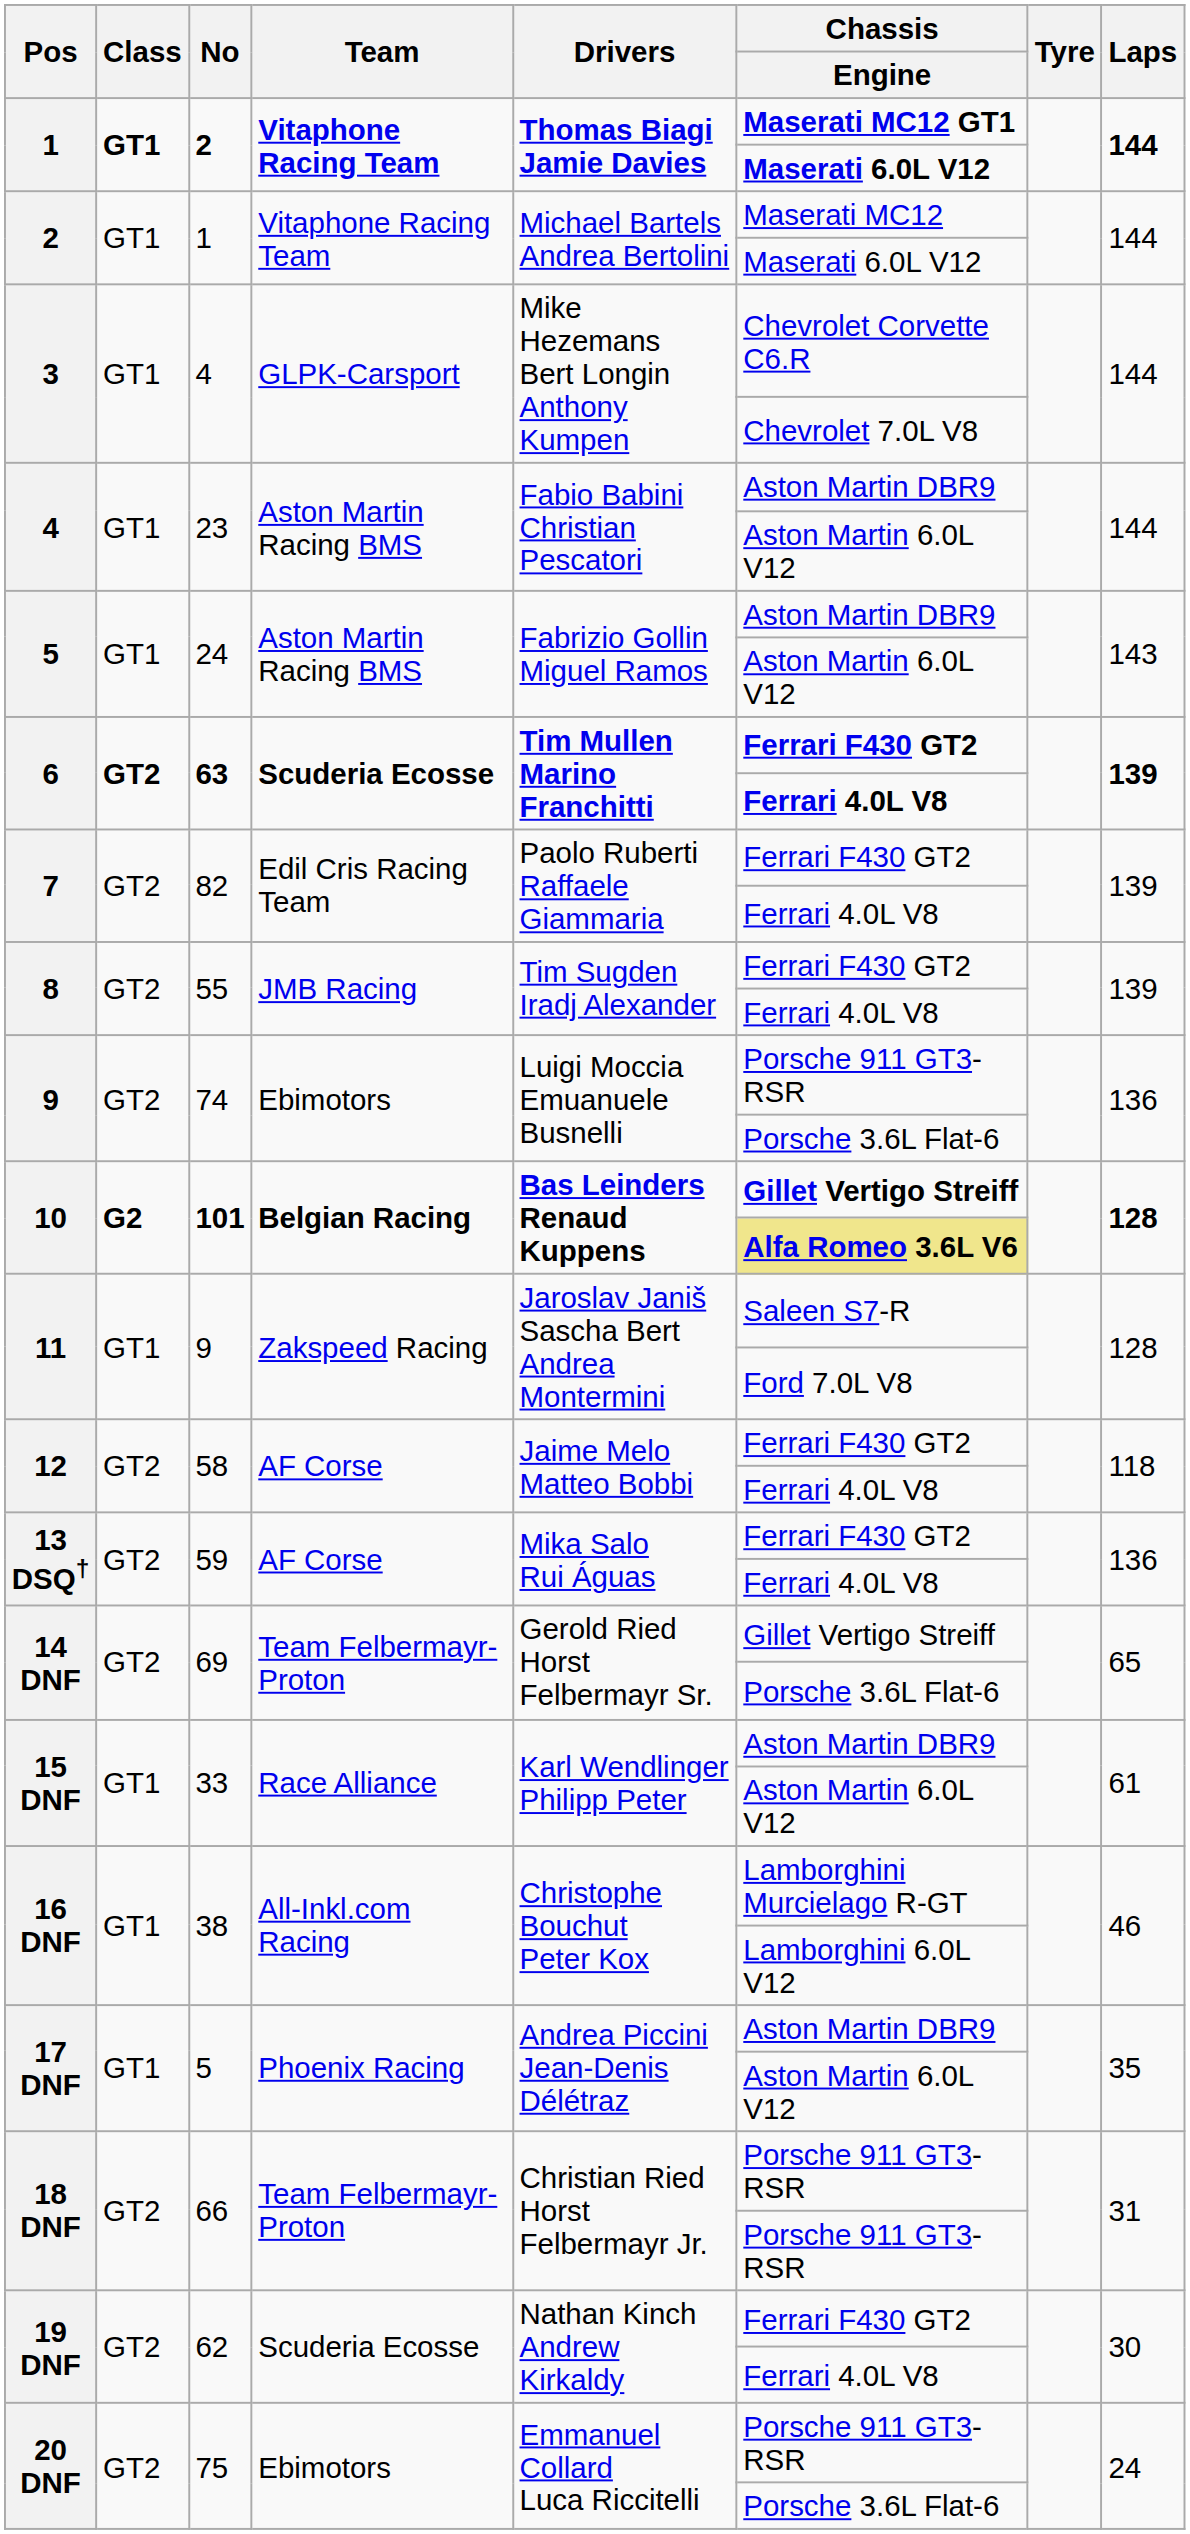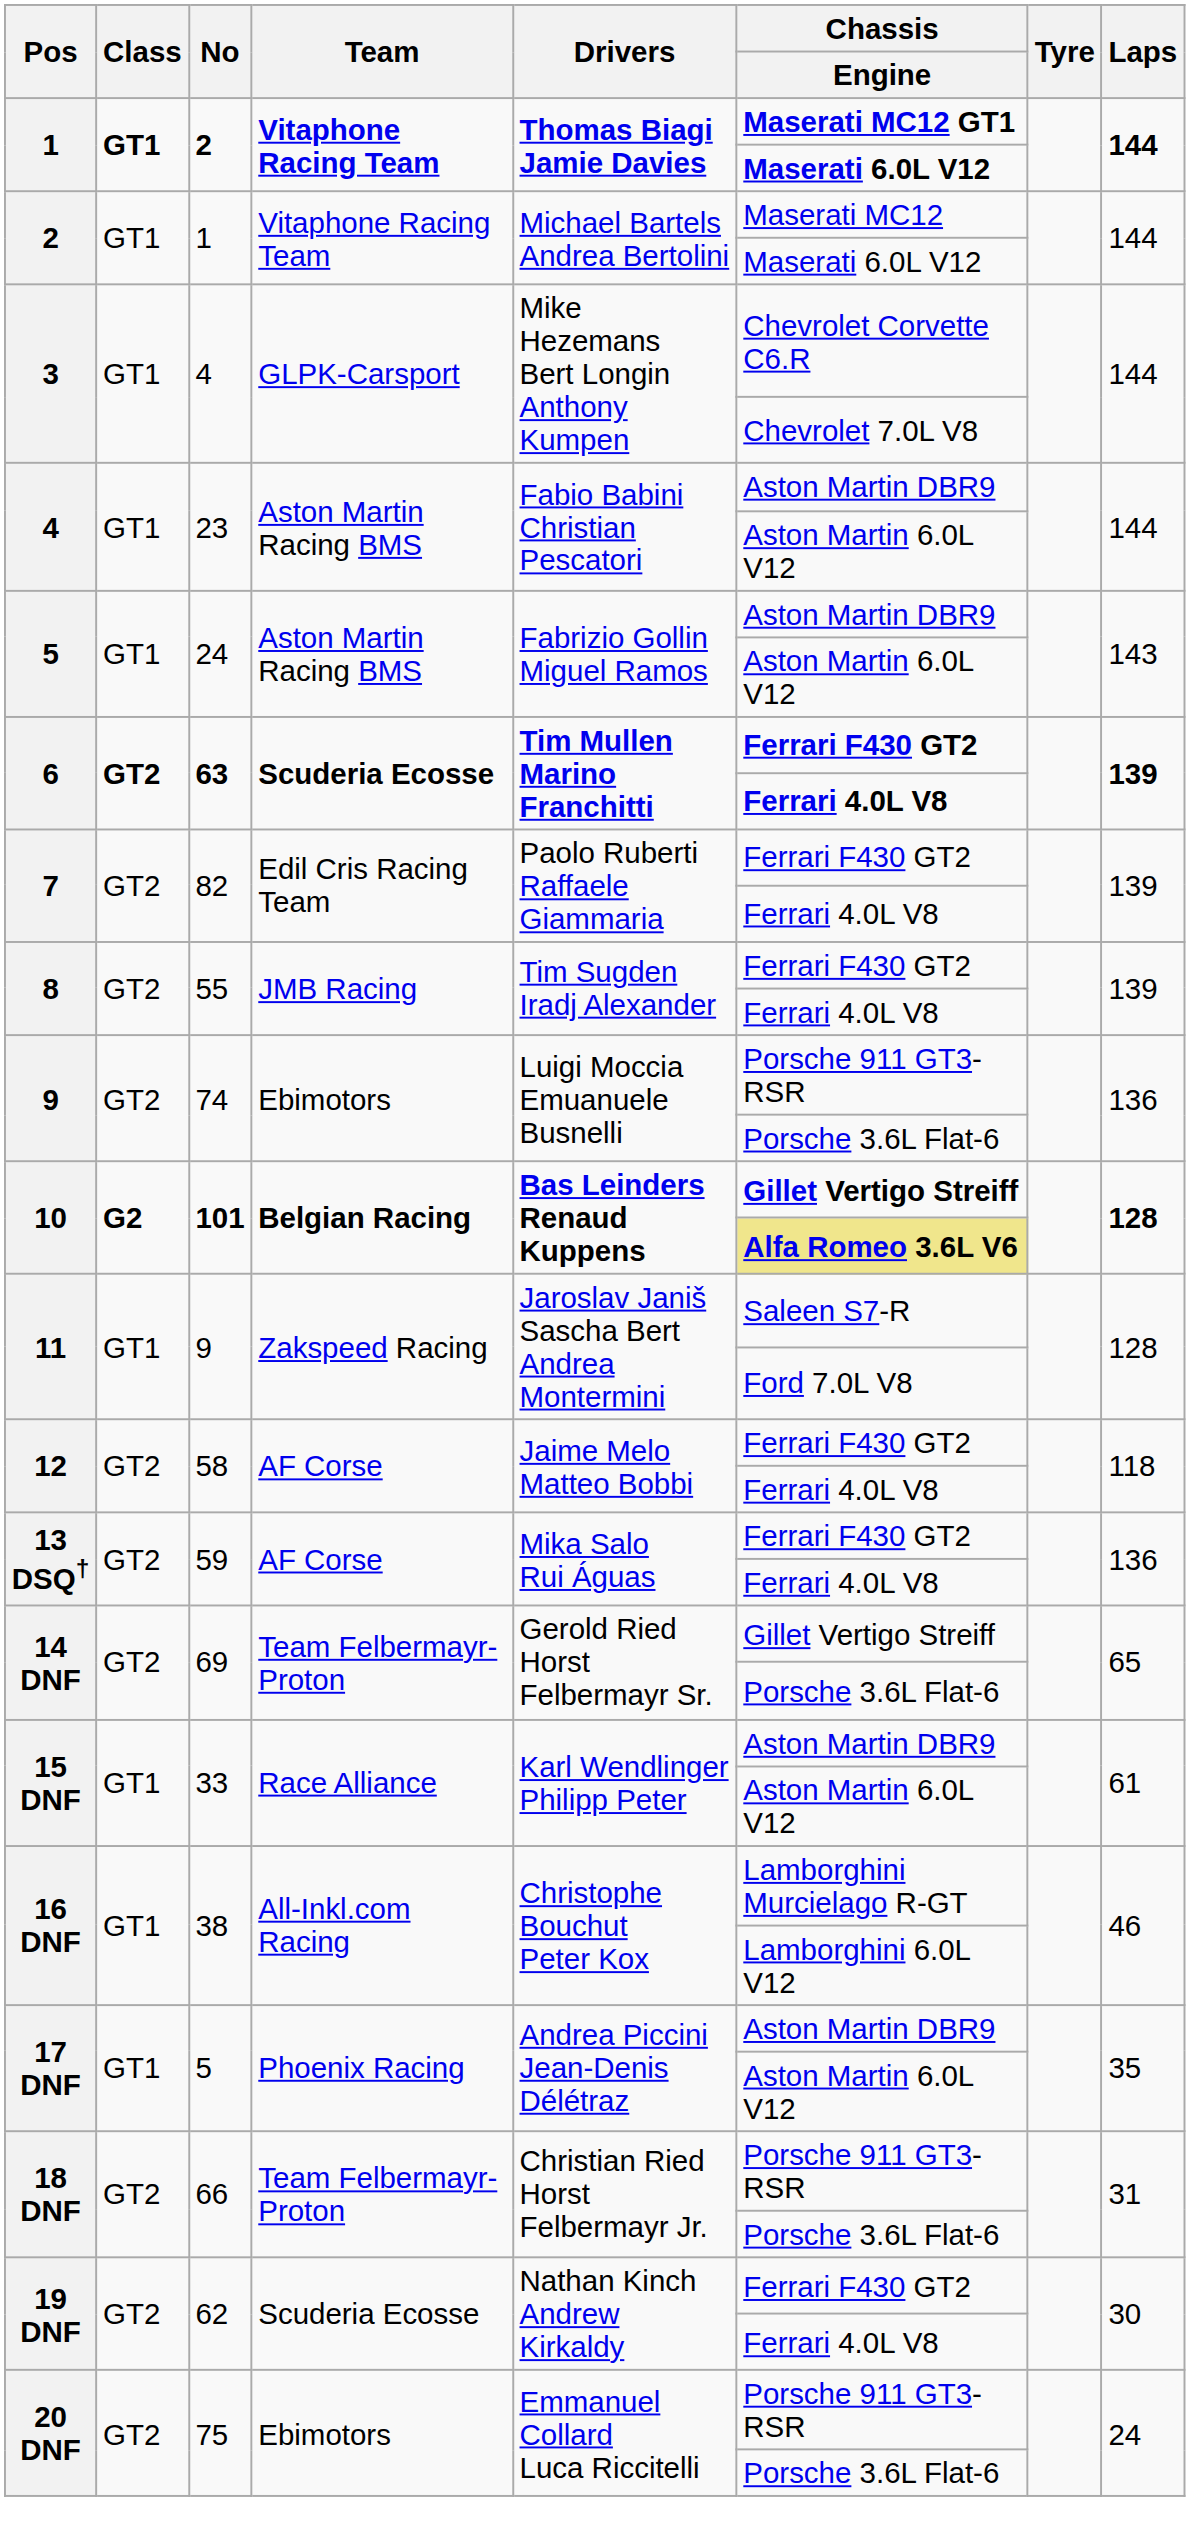(863, 2251) Porsche 911 GT3-RSR -> (871, 2234) Porsche 3.6L Flat-6
